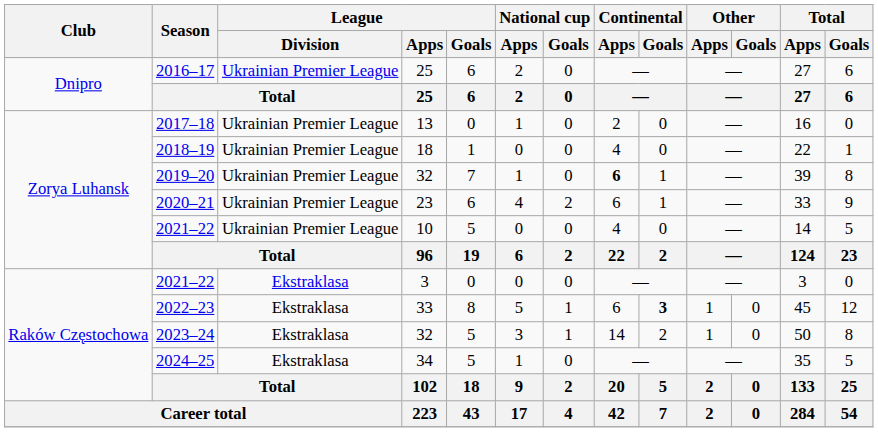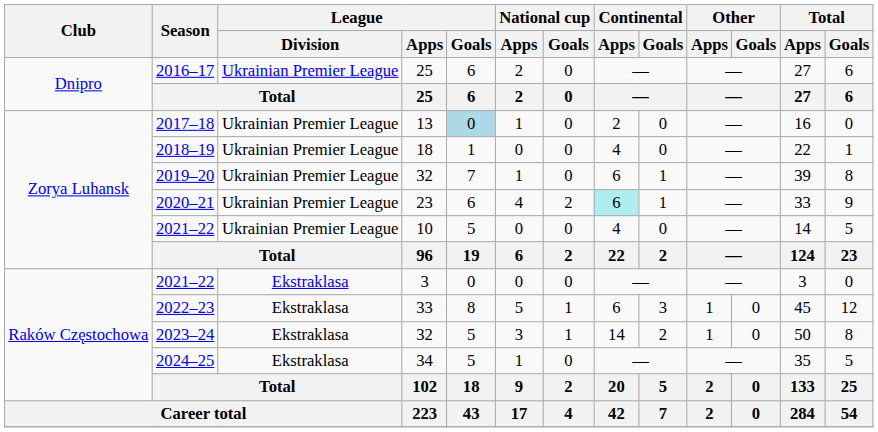(471, 123) no background -> (471, 123) lightblue background
(616, 176) bold -> (616, 176) normal
(616, 202) no background -> (616, 202) paleturquoise background
(663, 307) bold -> (663, 307) normal
